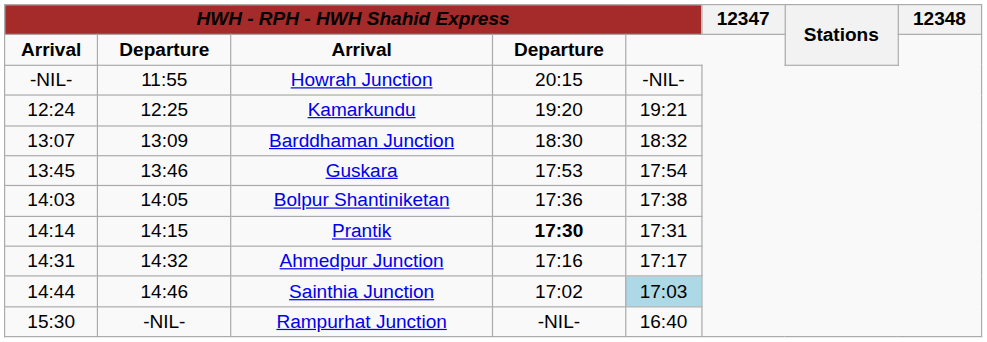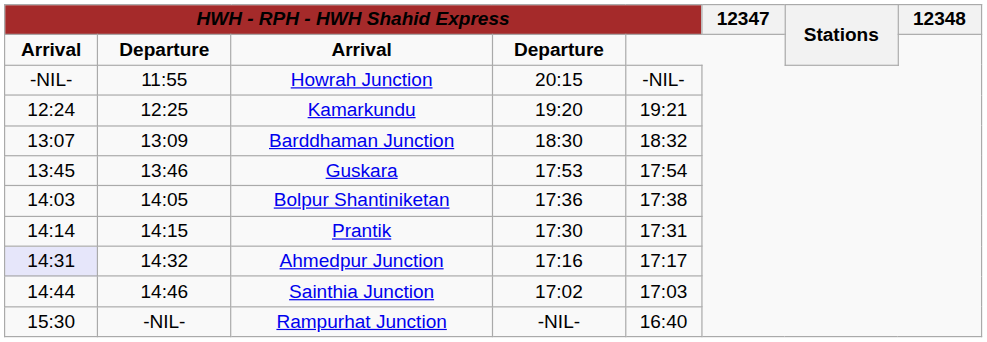(559, 230) bold -> (559, 230) normal
(51, 261) no background -> (51, 261) lavender background
(663, 291) lightblue background -> (663, 291) no background
